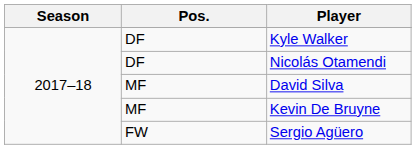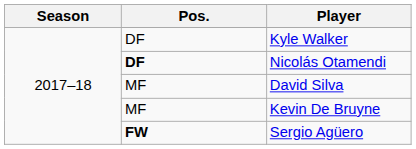(135, 62) normal -> (135, 62) bold
(136, 132) normal -> (136, 132) bold
